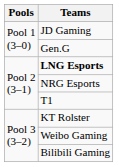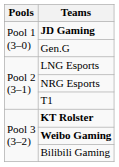(66, 30) normal -> (68, 30) bold
(72, 65) bold -> (70, 65) normal
(65, 118) normal -> (67, 118) bold
(74, 135) normal -> (76, 135) bold
